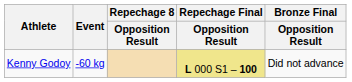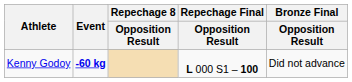(90, 64) normal -> (91, 64) bold
(221, 70) khaki background -> (222, 70) no background
